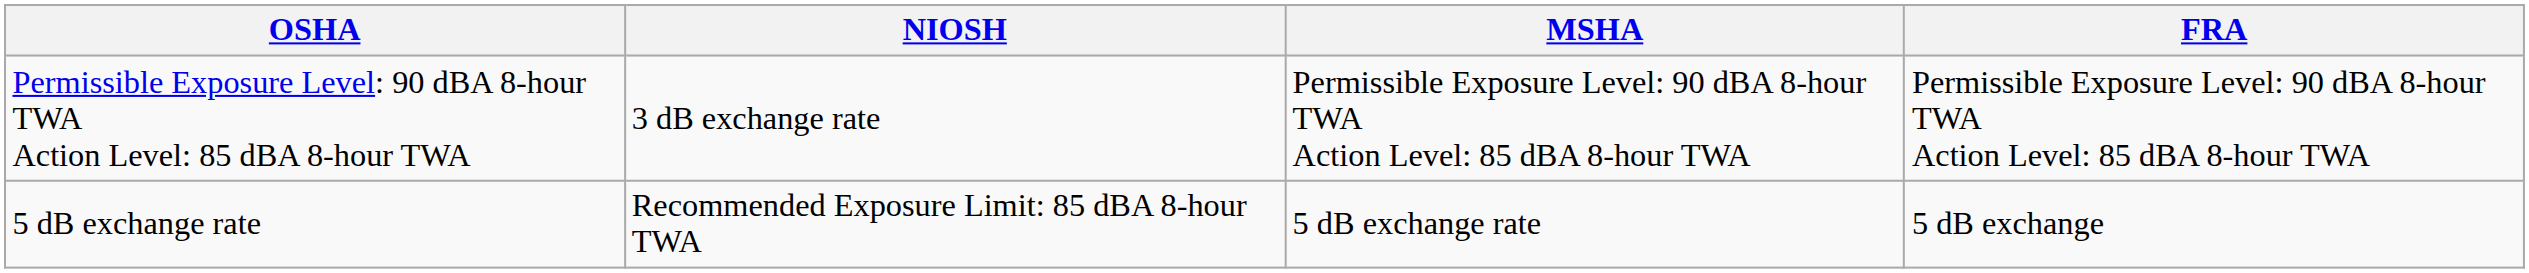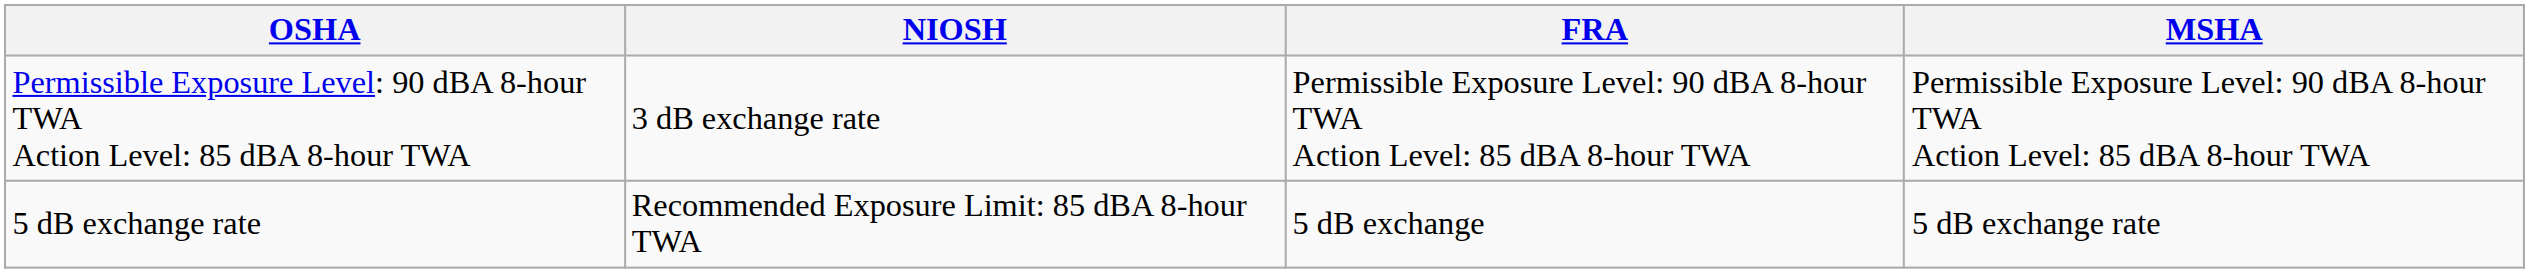columns swapped: (2214, 30) <-> (1595, 30)
